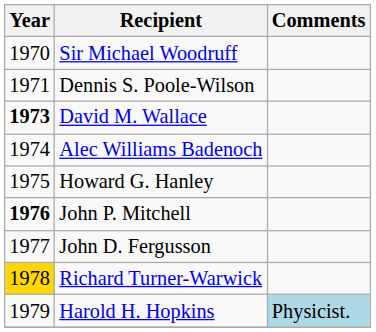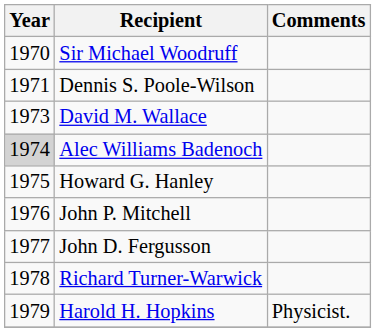(30, 117) bold -> (30, 117) normal
(30, 149) no background -> (30, 149) lightgrey background
(30, 213) bold -> (30, 213) normal
(30, 278) gold background -> (30, 278) no background
(311, 310) lightblue background -> (311, 310) no background
